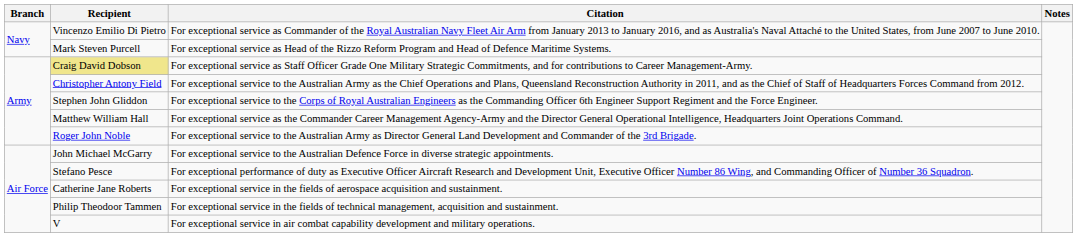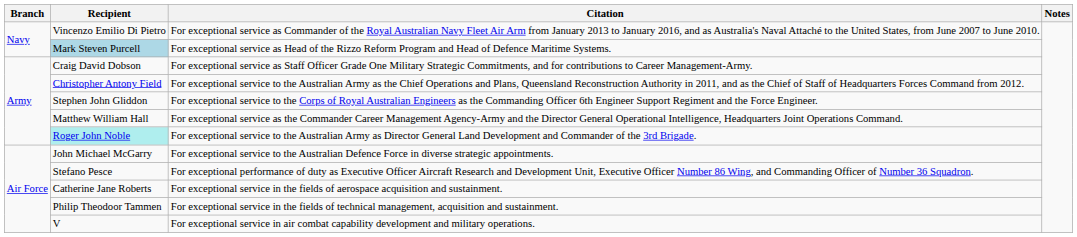(97, 48) no background -> (97, 48) lightblue background
(97, 66) khaki background -> (97, 66) no background
(91, 136) no background -> (91, 136) paleturquoise background
